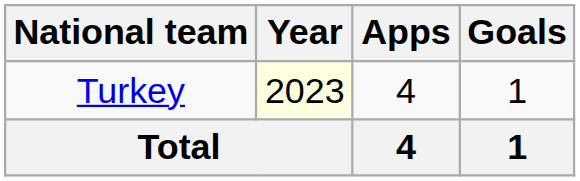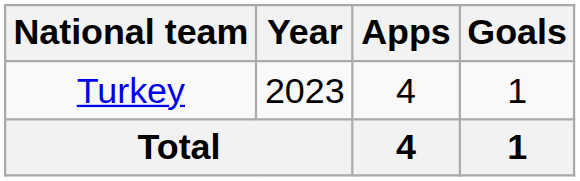(305, 89) lightyellow background -> (305, 89) no background
